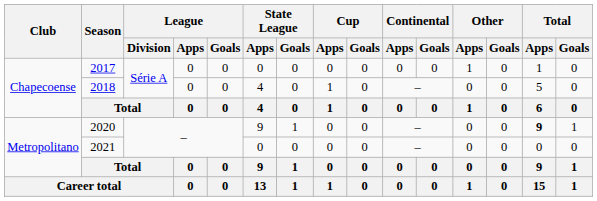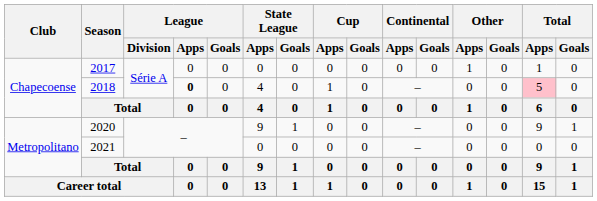(190, 87) normal -> (190, 87) bold
(539, 87) no background -> (539, 87) pink background
(539, 127) bold -> (539, 127) normal
